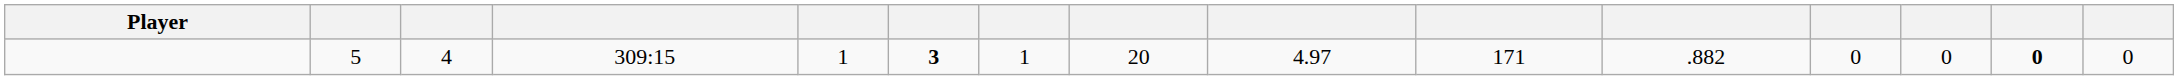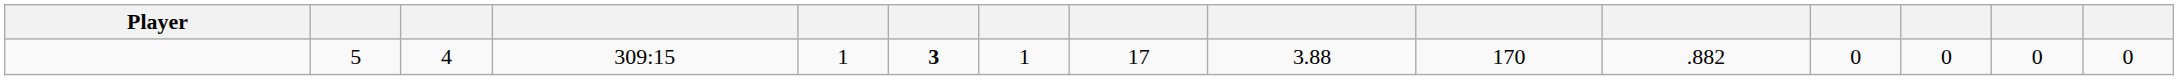(1139, 56) 20 -> (1139, 56) 17
(1312, 56) 4.97 -> (1312, 56) 3.88
(1509, 56) 171 -> (1509, 56) 170
(2037, 56) bold -> (2037, 56) normal
